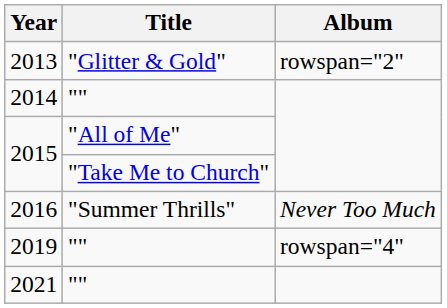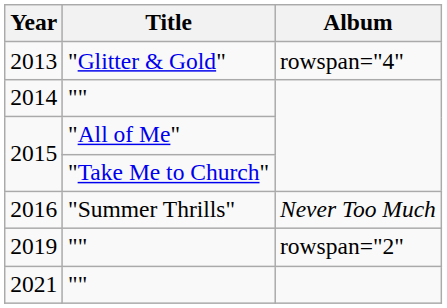(342, 60) rowspan="2" -> (342, 60) rowspan="4"
(342, 246) rowspan="4" -> (342, 246) rowspan="2"
